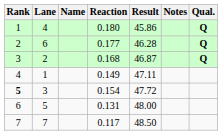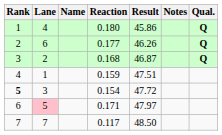(145, 43) 46.28 -> (145, 43) 46.26
(108, 75) 0.149 -> (108, 75) 0.159
(145, 75) 47.11 -> (145, 75) 47.51
(45, 106) no background -> (45, 106) pink background
(108, 106) 0.131 -> (108, 106) 0.171
(145, 106) 48.00 -> (145, 106) 47.97
